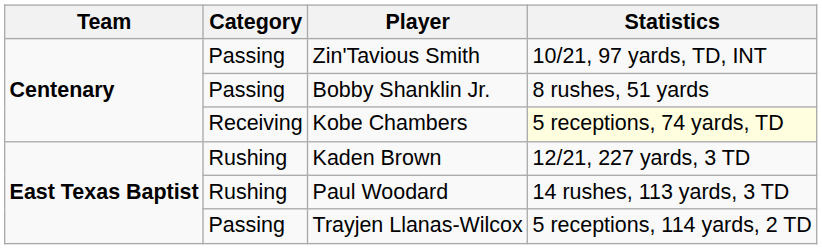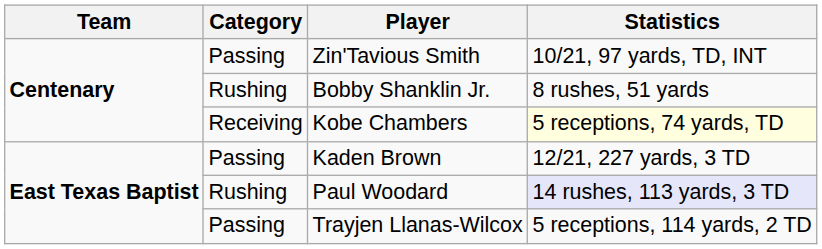(247, 89) Passing -> (248, 89) Rushing
(248, 157) Rushing -> (247, 157) Passing
(661, 191) no background -> (661, 191) lavender background
